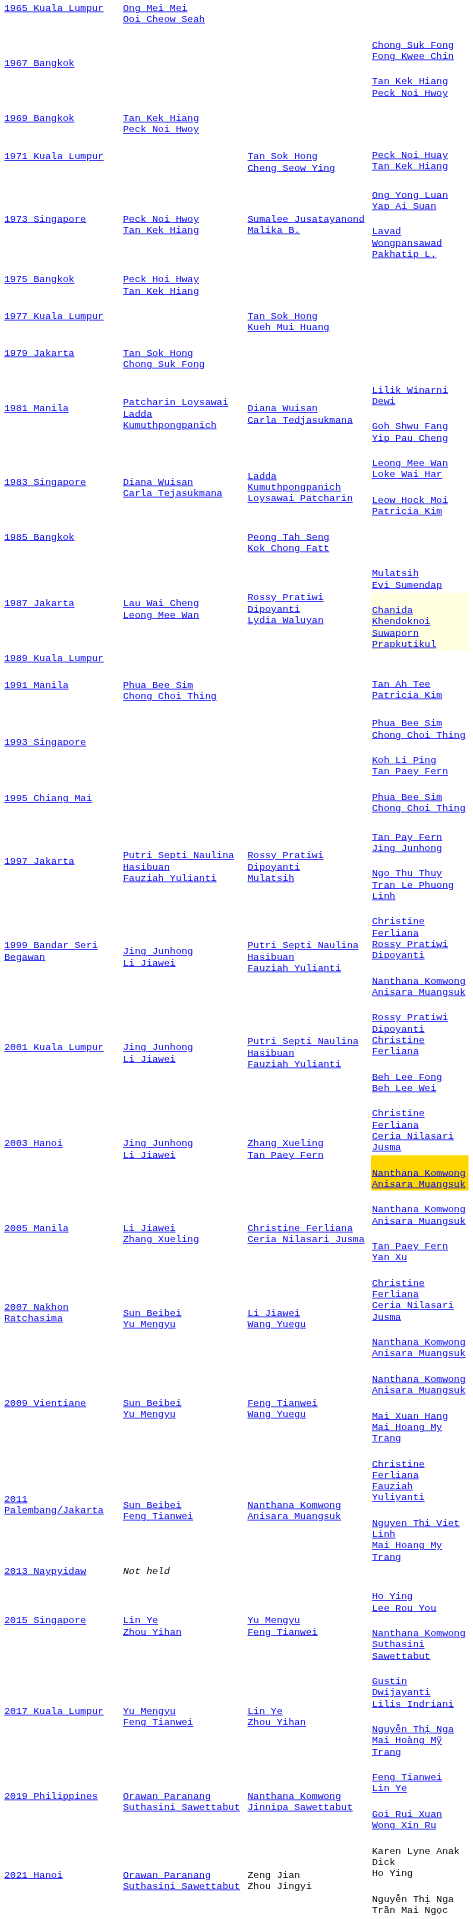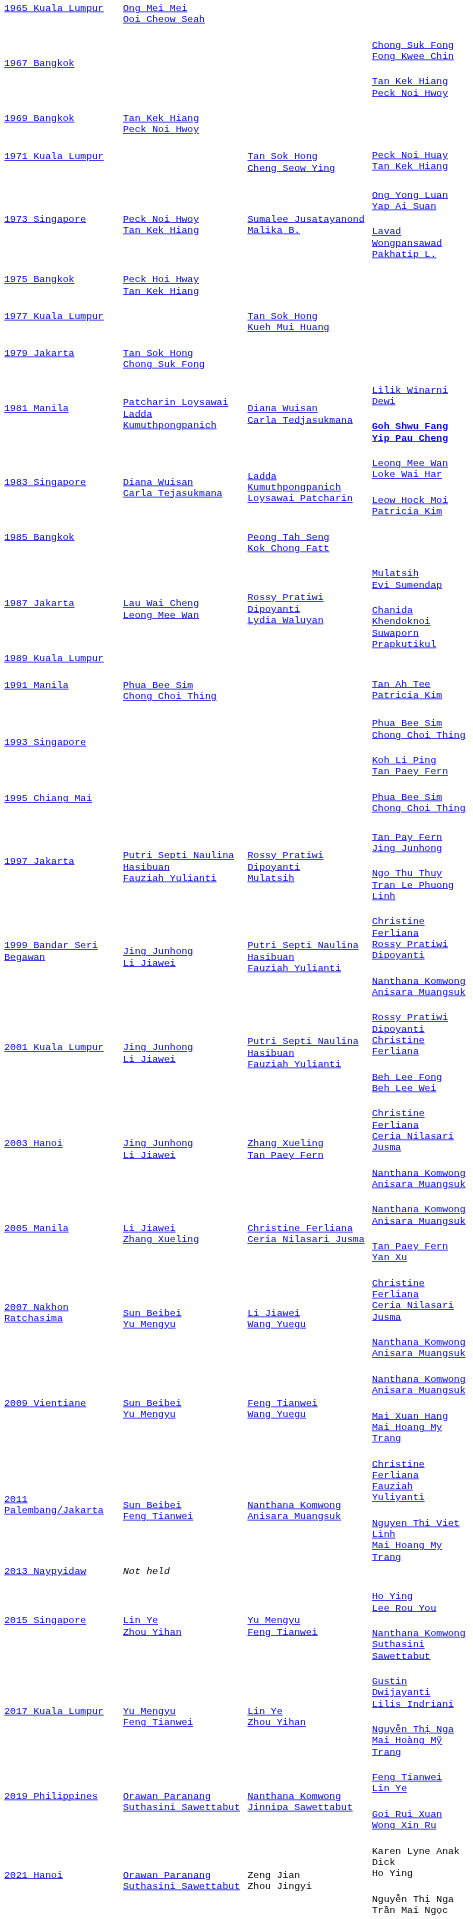(410, 432) normal -> (410, 432) bold
(404, 627) lightyellow background -> (404, 627) no background
(419, 1178) gold background -> (419, 1178) no background
